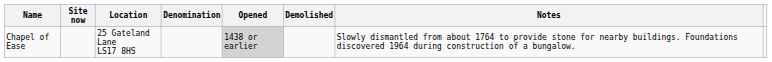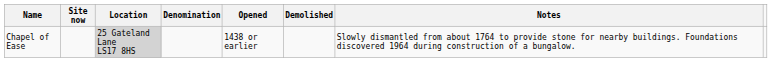(124, 42) no background -> (124, 42) lightgrey background
(241, 42) lightgrey background -> (241, 42) no background
